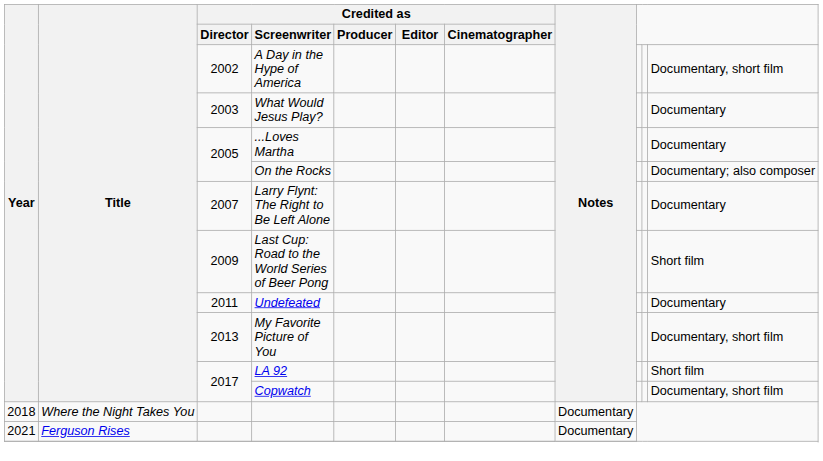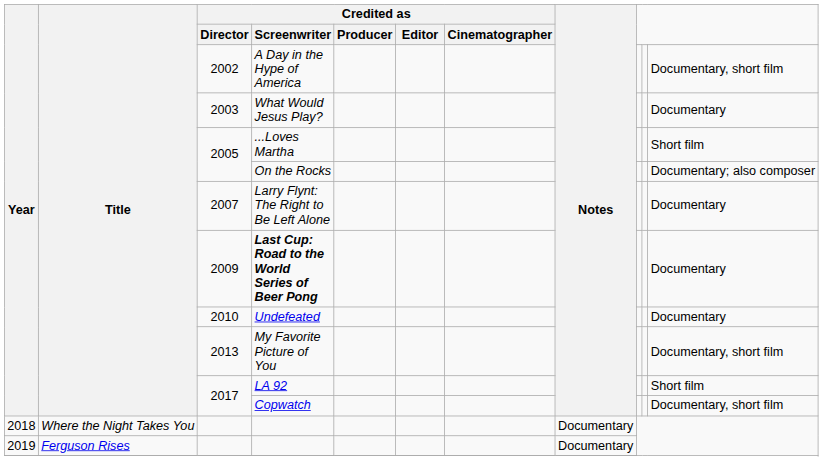(688, 144) Documentary -> (677, 144) Short film
(291, 261) normal -> (289, 268) bold
(677, 261) Short film -> (688, 268) Documentary
(224, 302) 2011 -> (224, 317) 2010
(21, 431) 2021 -> (21, 445) 2019
